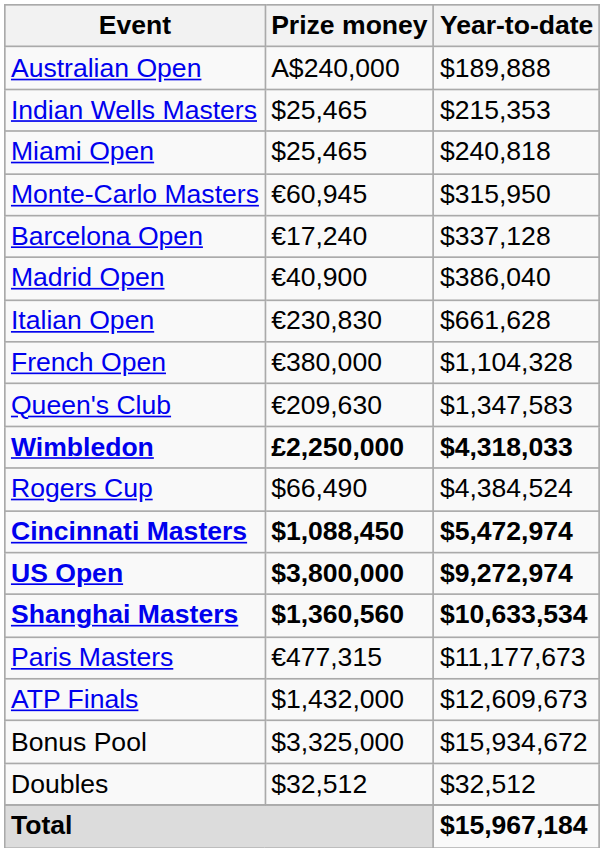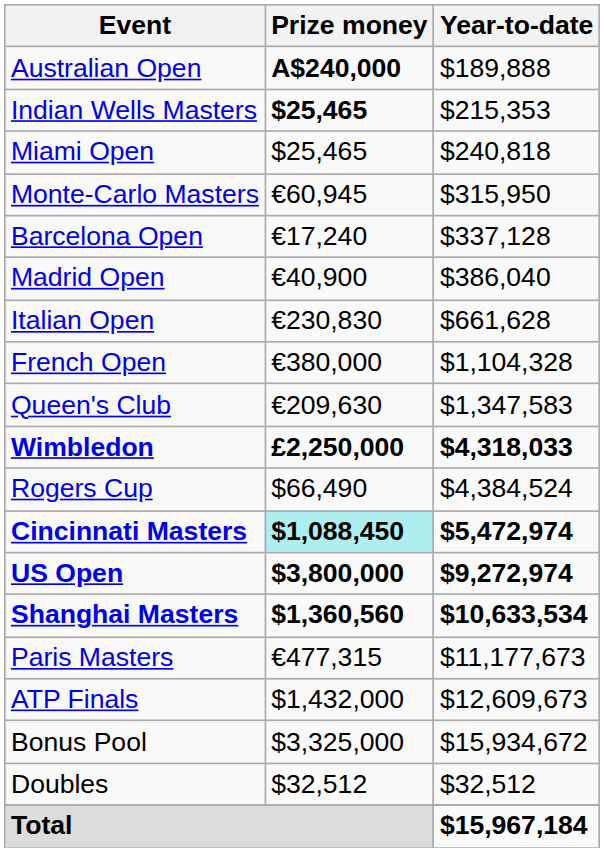(335, 67) normal -> (336, 67) bold
(319, 109) normal -> (319, 109) bold
(338, 531) no background -> (338, 531) paleturquoise background
